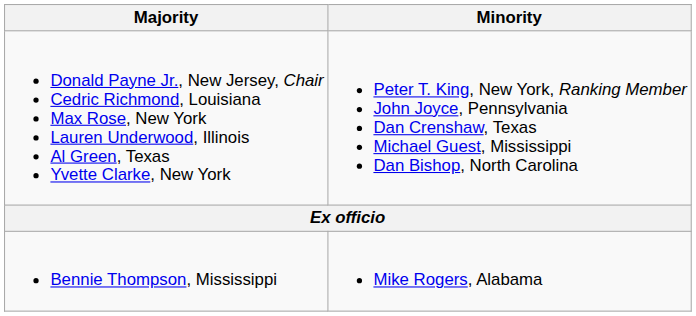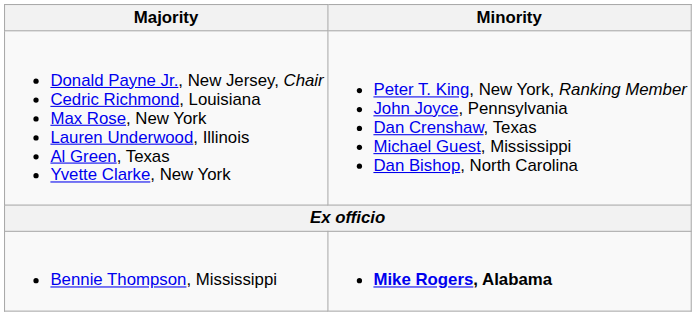(509, 280) normal -> (509, 280) bold
